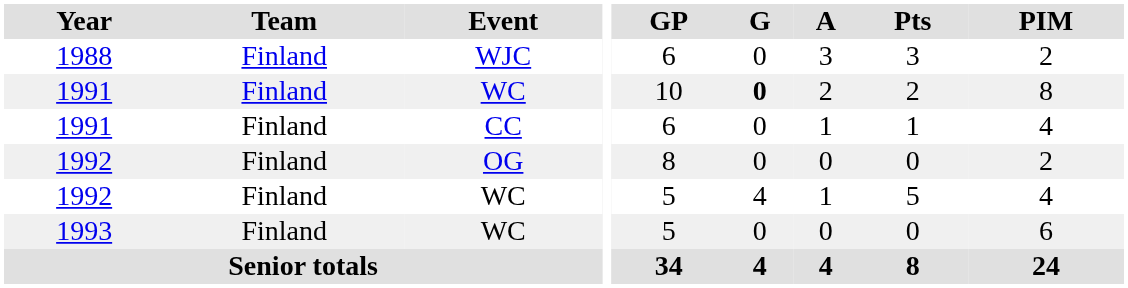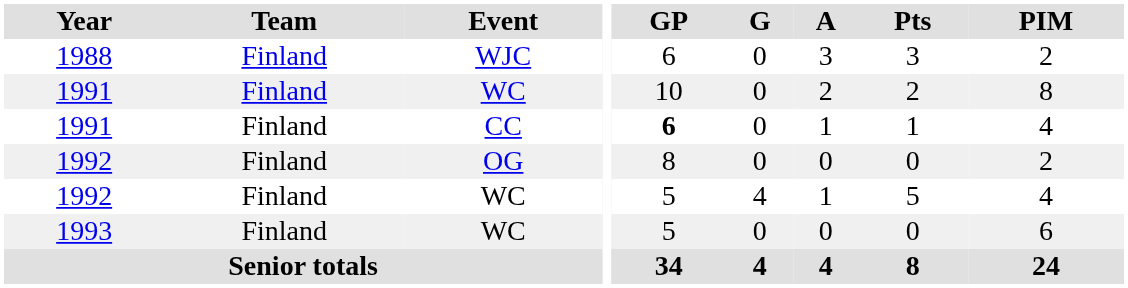(760, 91) bold -> (760, 91) normal
(669, 126) normal -> (669, 126) bold
